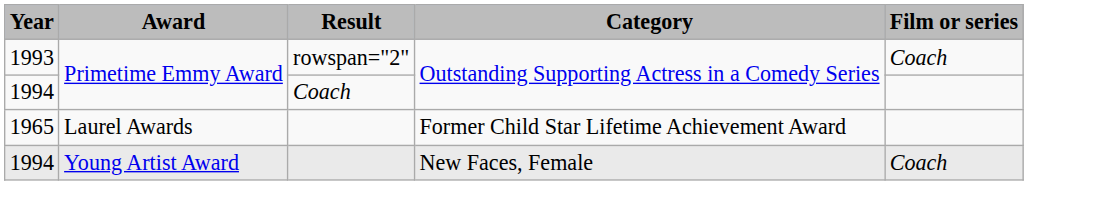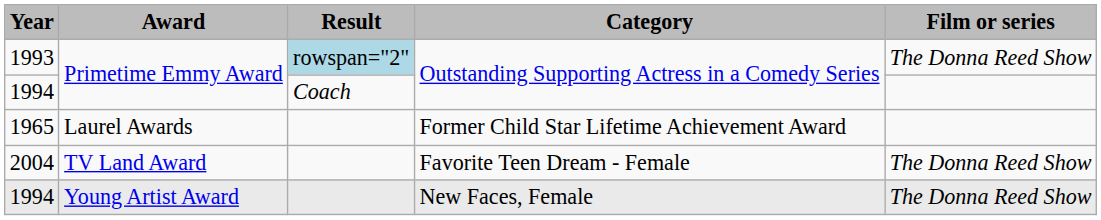(351, 57) no background -> (351, 57) lightblue background
(919, 57) Coach -> (991, 57) The Donna Reed Show
+ row: (32, 162)
(919, 162) Coach -> (991, 197) The Donna Reed Show
